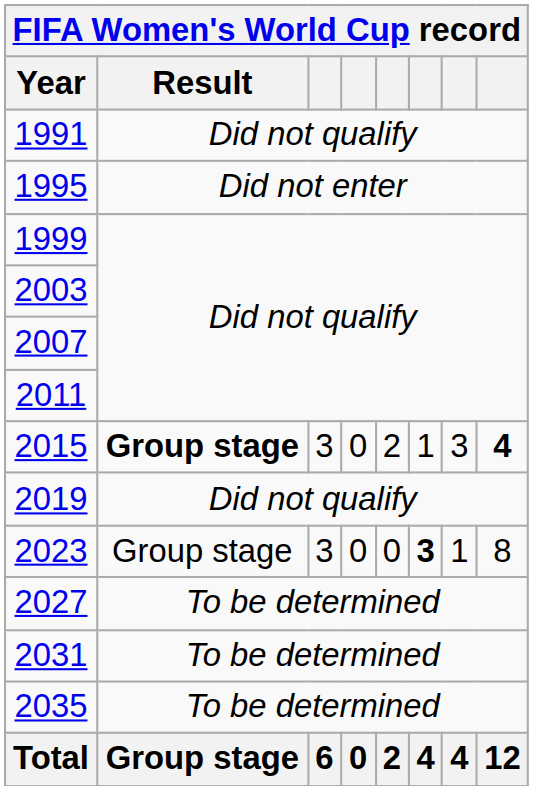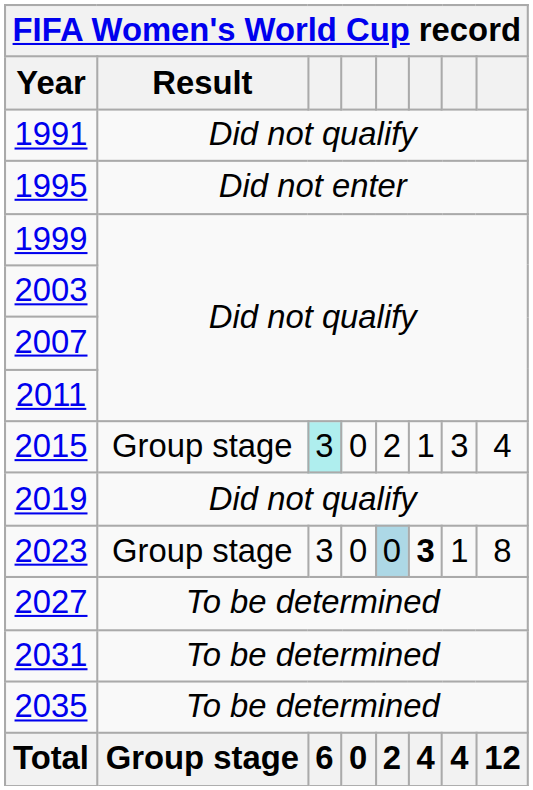(202, 446) bold -> (202, 446) normal
(324, 446) no background -> (324, 446) paleturquoise background
(502, 446) bold -> (502, 446) normal
(392, 550) no background -> (392, 550) lightblue background
